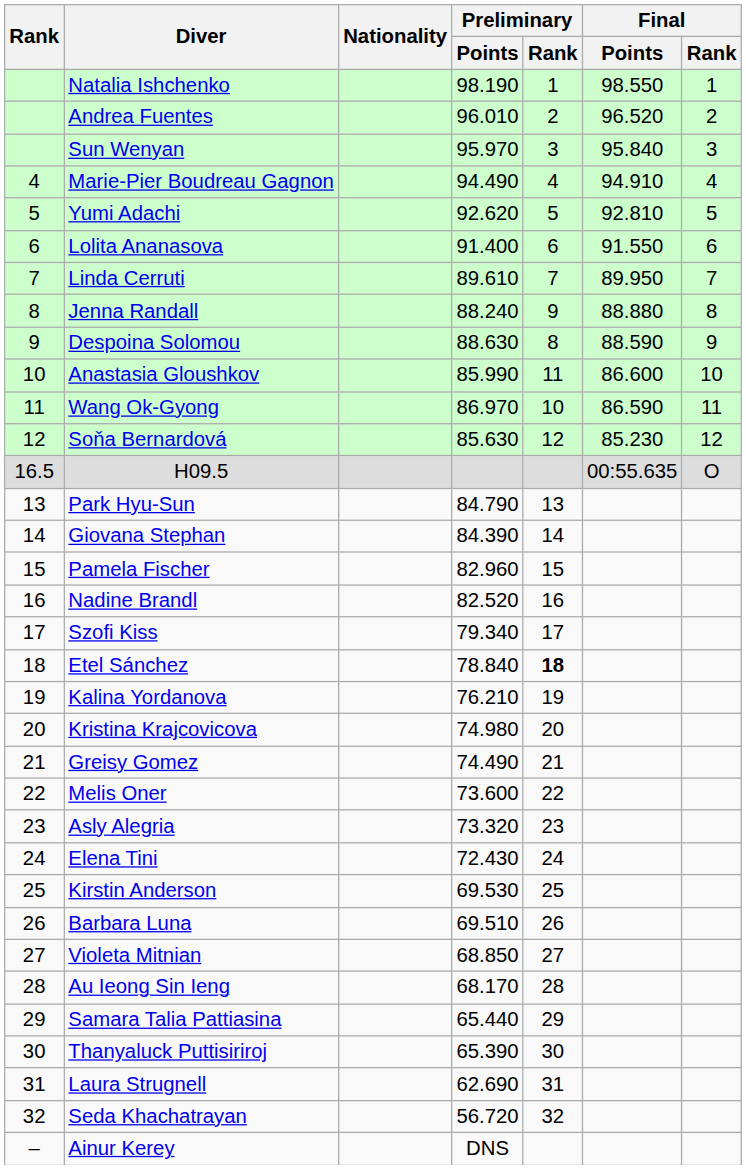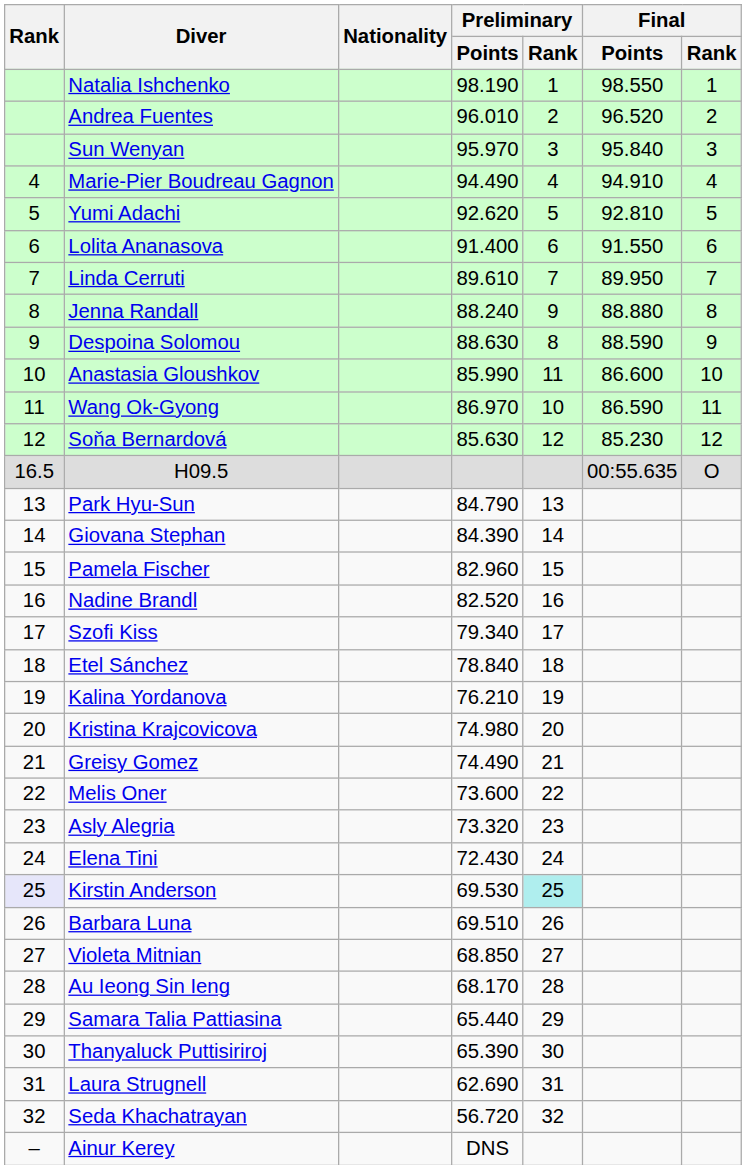(553, 665) bold -> (553, 665) normal
(34, 890) no background -> (34, 890) lavender background
(553, 890) no background -> (553, 890) paleturquoise background
